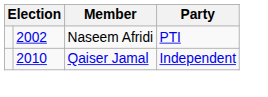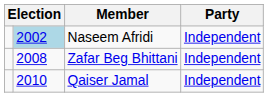(32, 37) no background -> (32, 37) lightblue background
(170, 37) PTI -> (222, 37) Independent
+ row: (123, 59)
